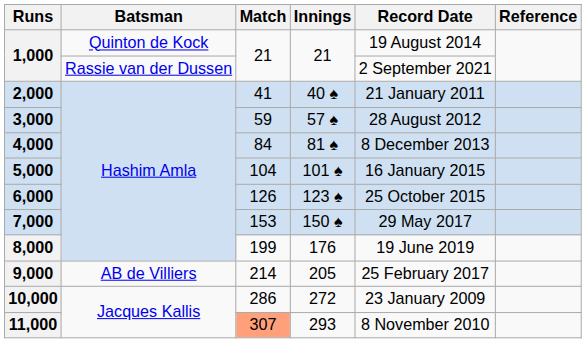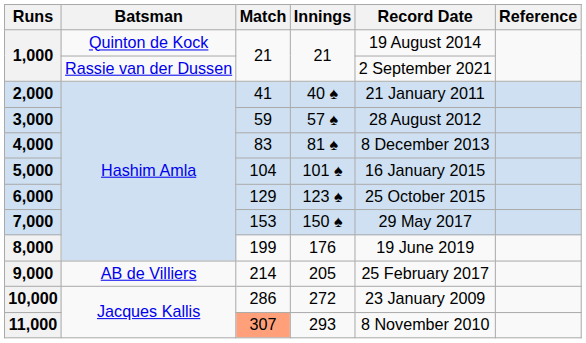(263, 145) 84 -> (263, 145) 83
(263, 196) 126 -> (263, 196) 129
